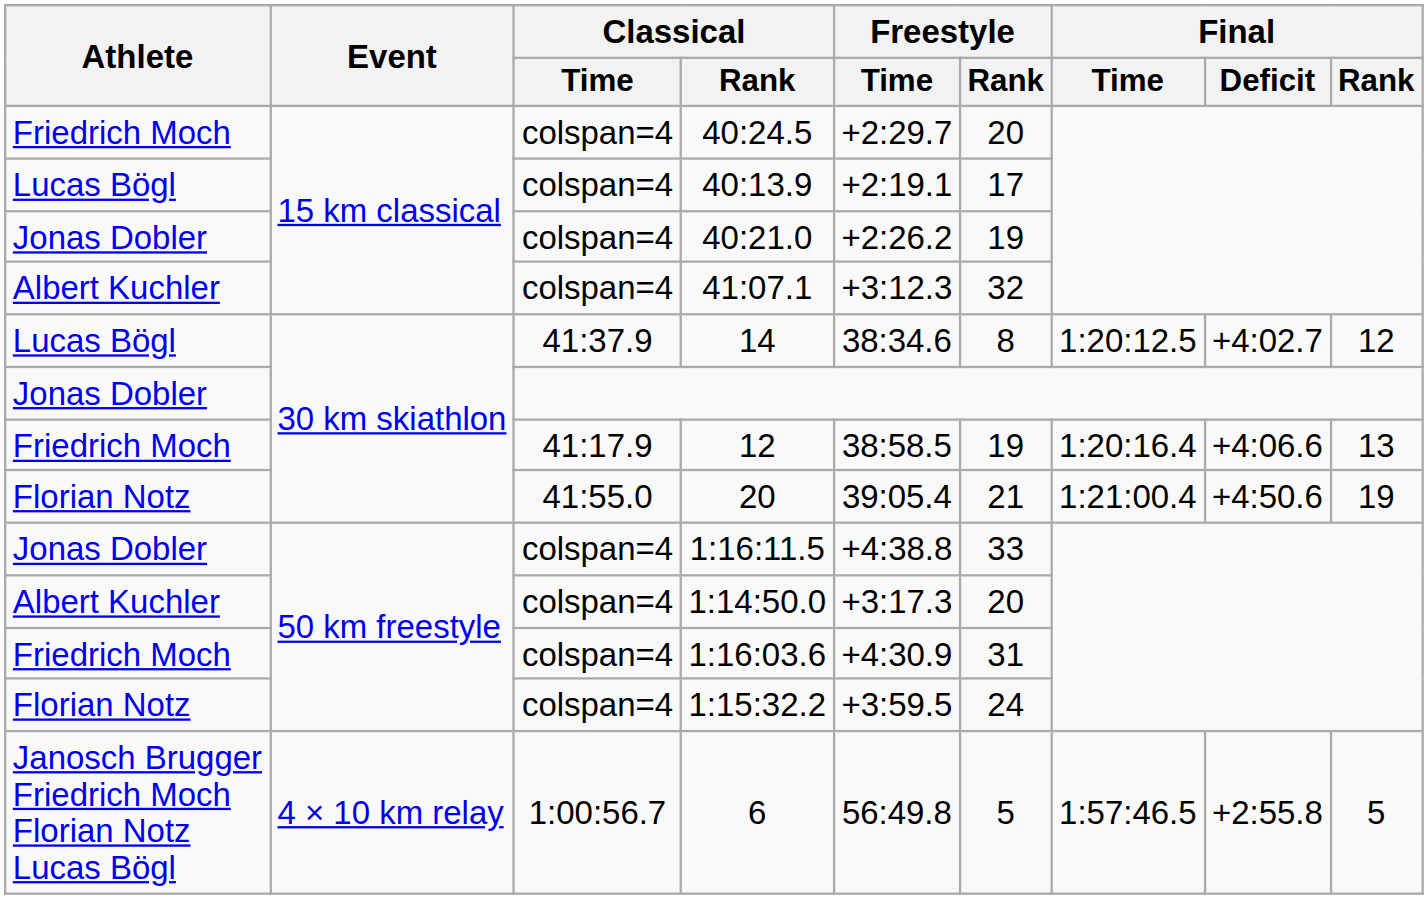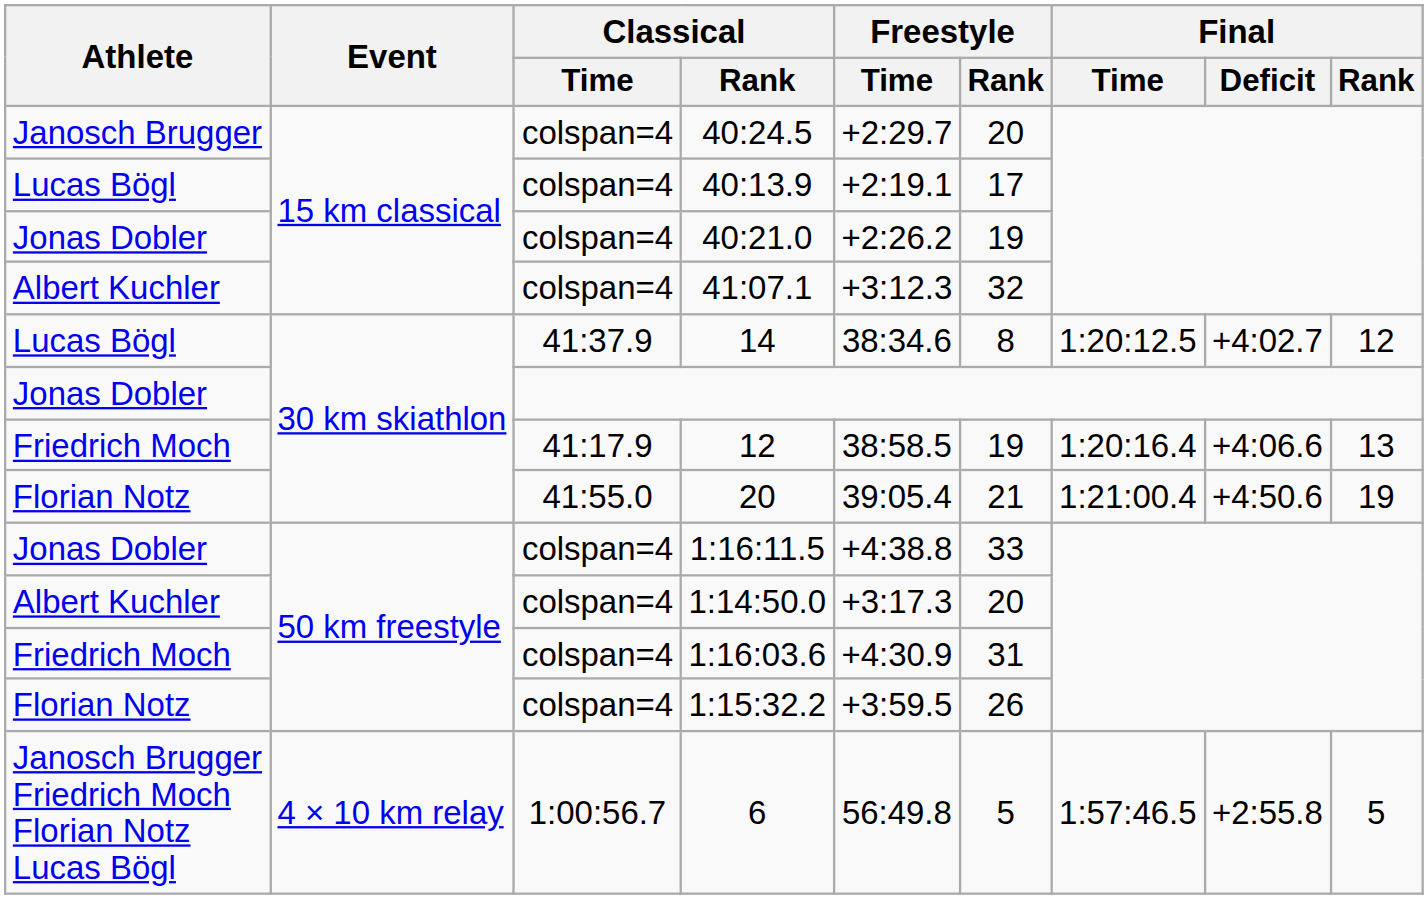(122, 133) Friedrich Moch -> (137, 133) Janosch Brugger
(1006, 706) 24 -> (1006, 706) 26
